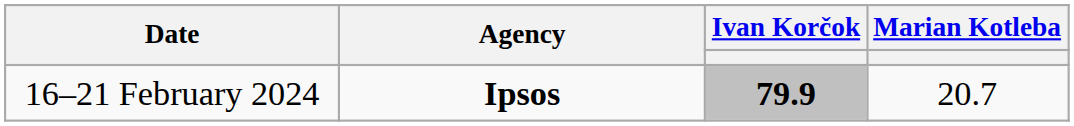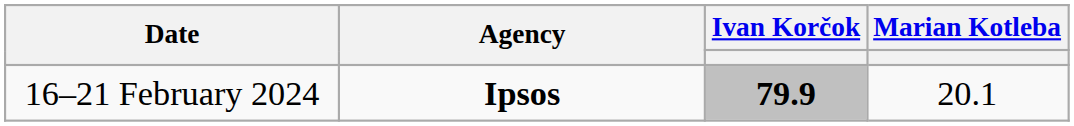(967, 92) 20.7 -> (967, 92) 20.1
